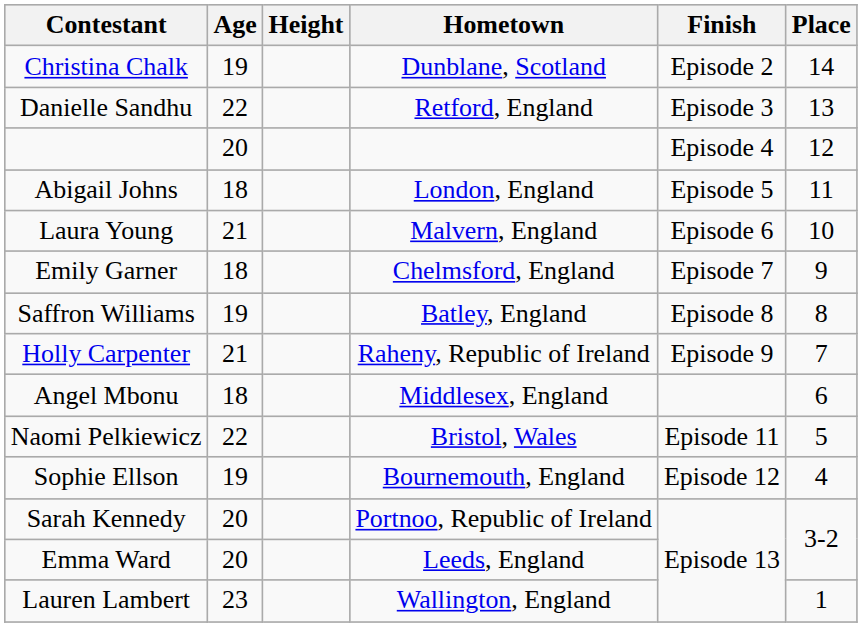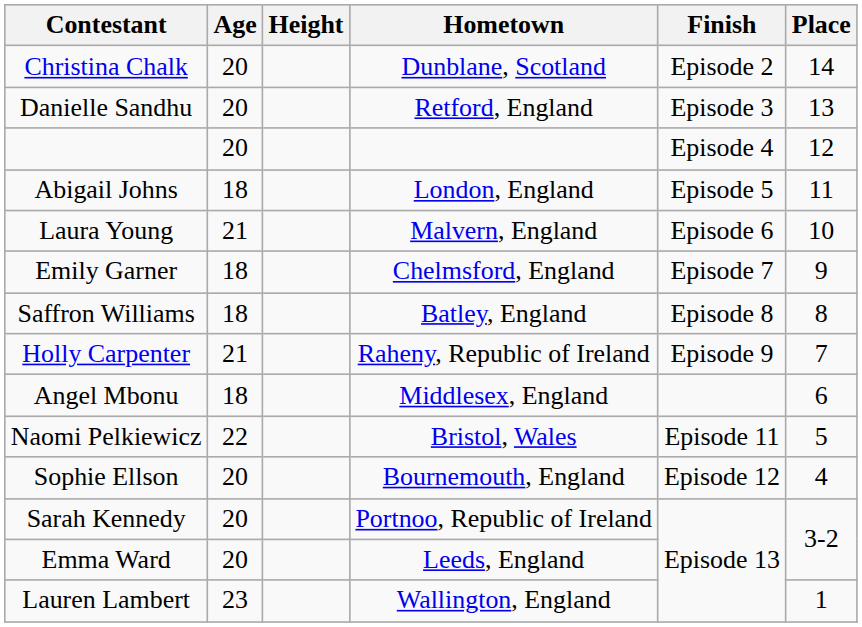(235, 66) 19 -> (235, 66) 20
(235, 107) 22 -> (235, 107) 20
(235, 312) 19 -> (235, 312) 18
(235, 477) 19 -> (235, 477) 20
